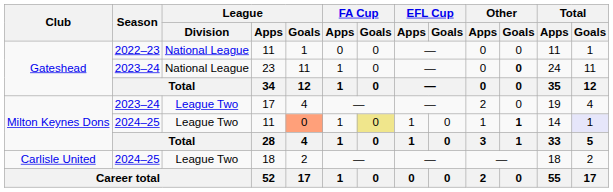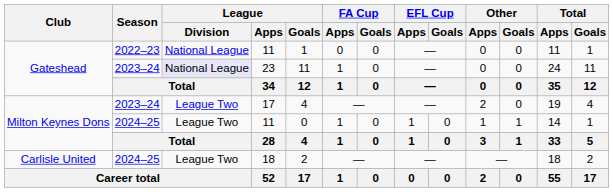(207, 68) no background -> (207, 68) lavender background
(519, 68) bold -> (519, 68) normal
(304, 123) lightsalmon background -> (304, 123) no background
(376, 123) khaki background -> (376, 123) no background
(519, 123) bold -> (519, 123) normal
(590, 123) lavender background -> (590, 123) no background
